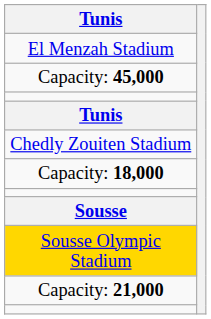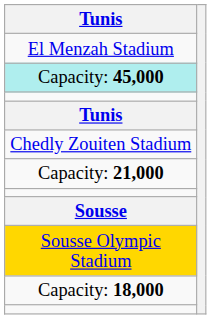(101, 77) no background -> (101, 77) paleturquoise background
(101, 173) Capacity: 18,000 -> (101, 173) Capacity: 21,000
(101, 290) Capacity: 21,000 -> (101, 290) Capacity: 18,000
